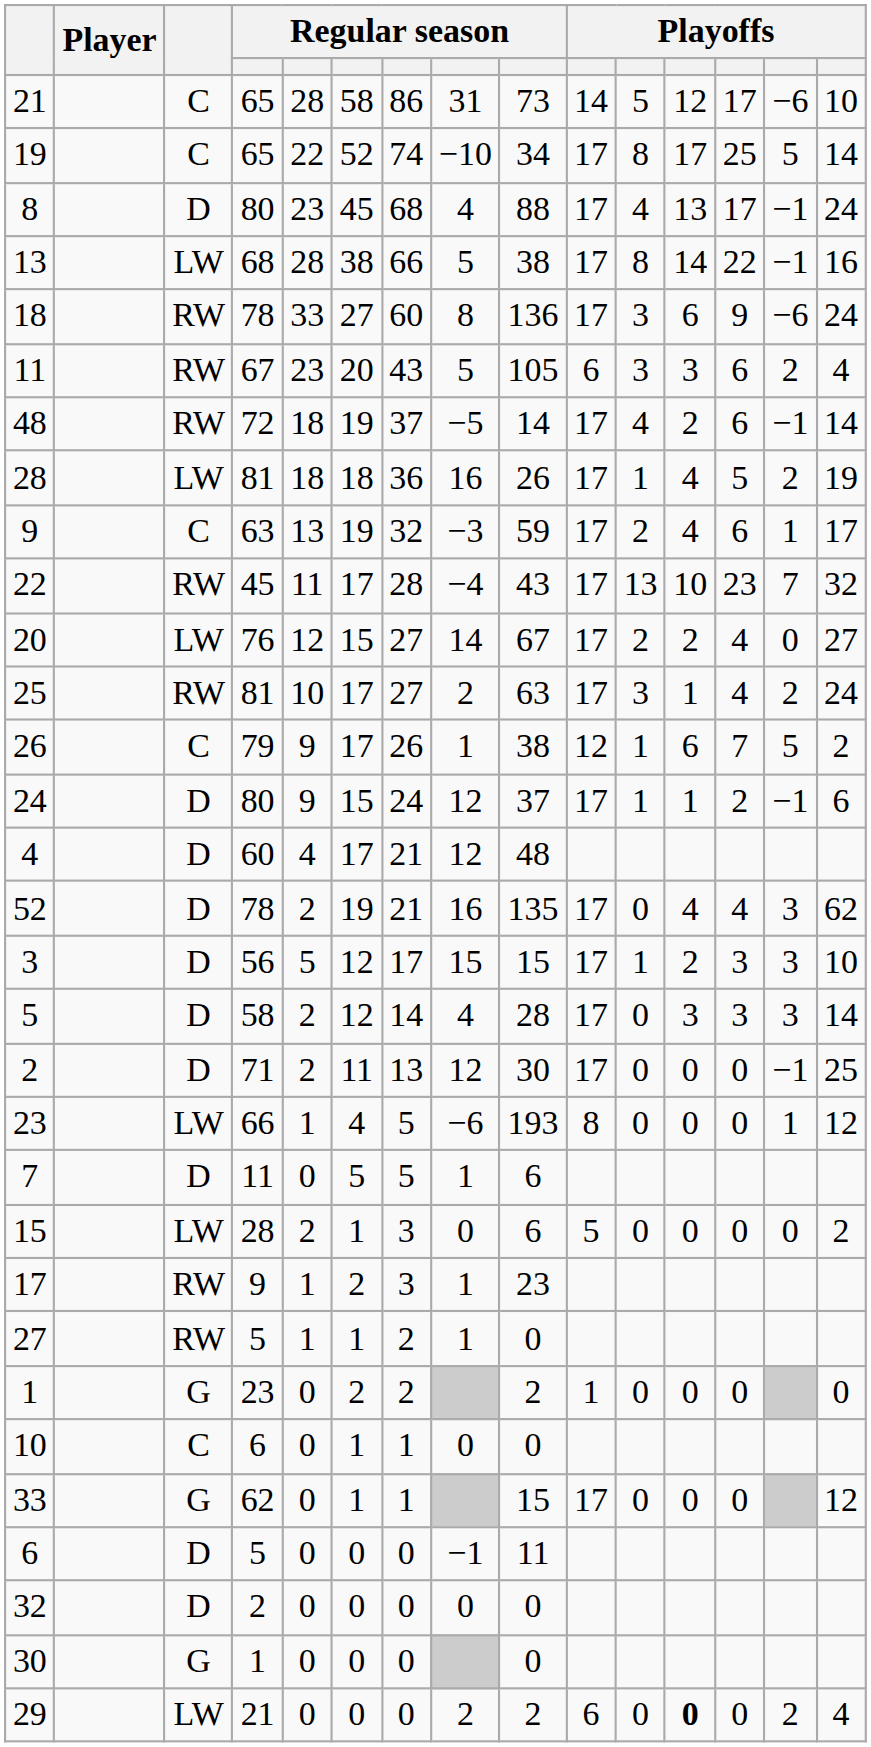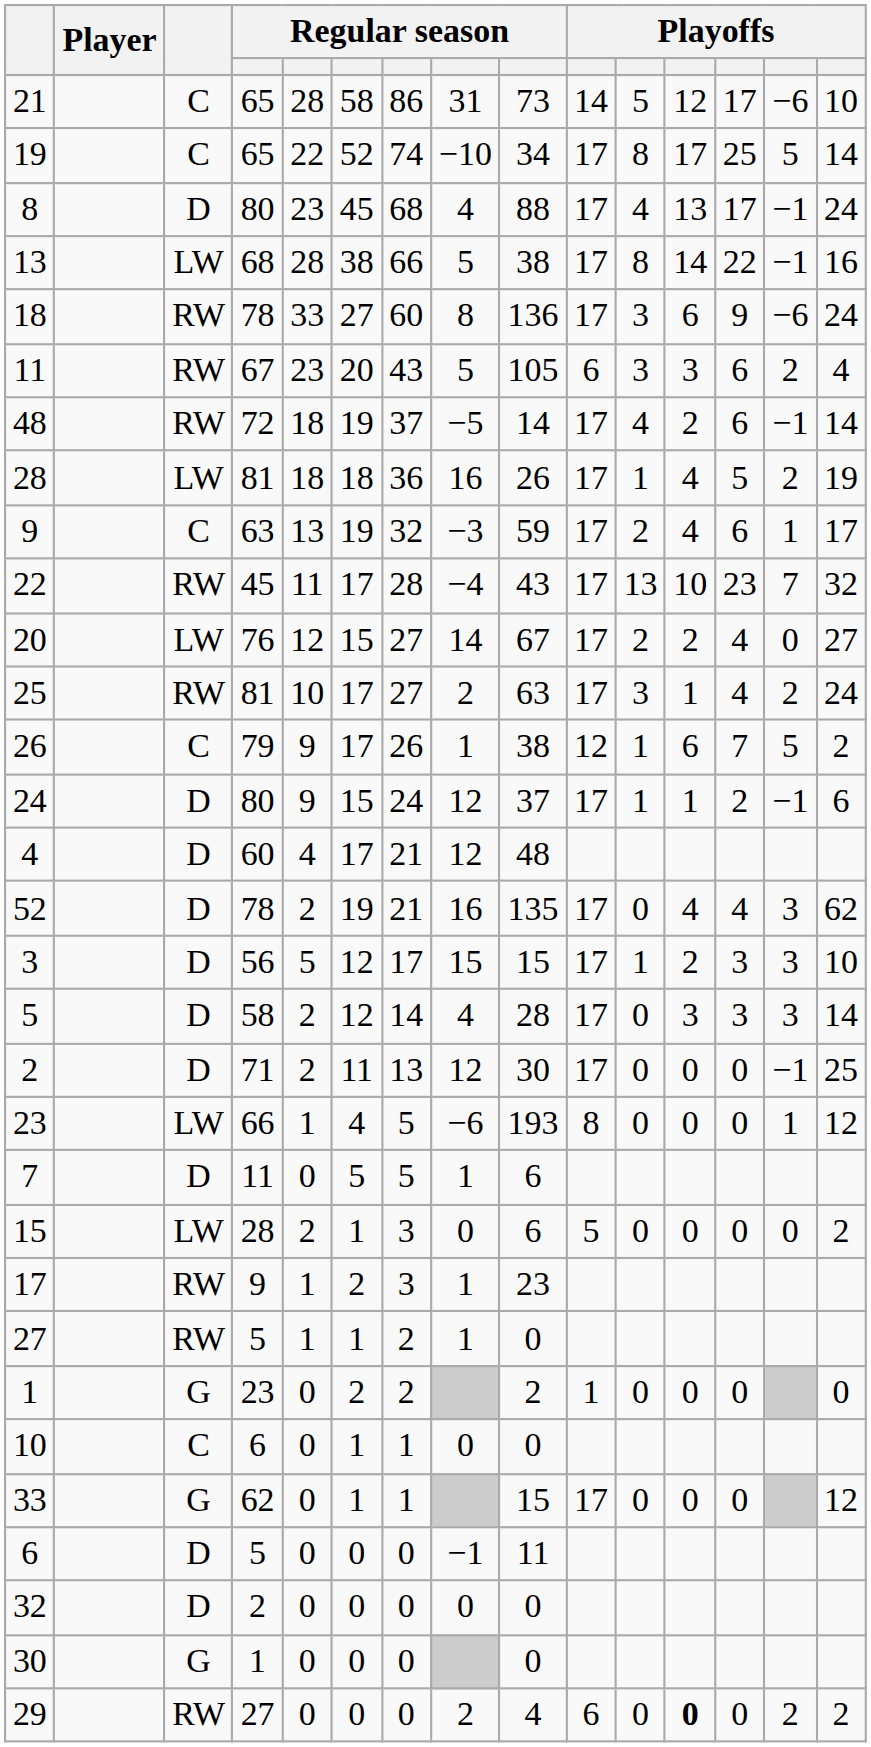(199, 1714) LW -> (199, 1714) RW
(258, 1714) 21 -> (258, 1714) 27
(533, 1714) 2 -> (533, 1714) 4
(841, 1714) 4 -> (841, 1714) 2
